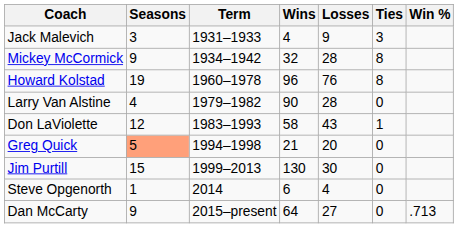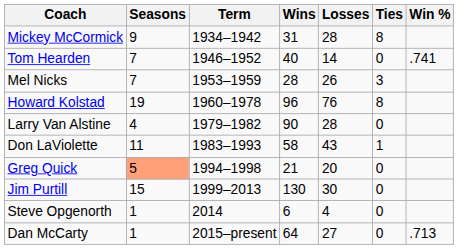- row: (51, 37)
(290, 59) 32 -> (290, 37) 31
+ row: (49, 59)
+ row: (37, 80)
(137, 124) 12 -> (137, 146) 11
(133, 211) 9 -> (133, 233) 1
